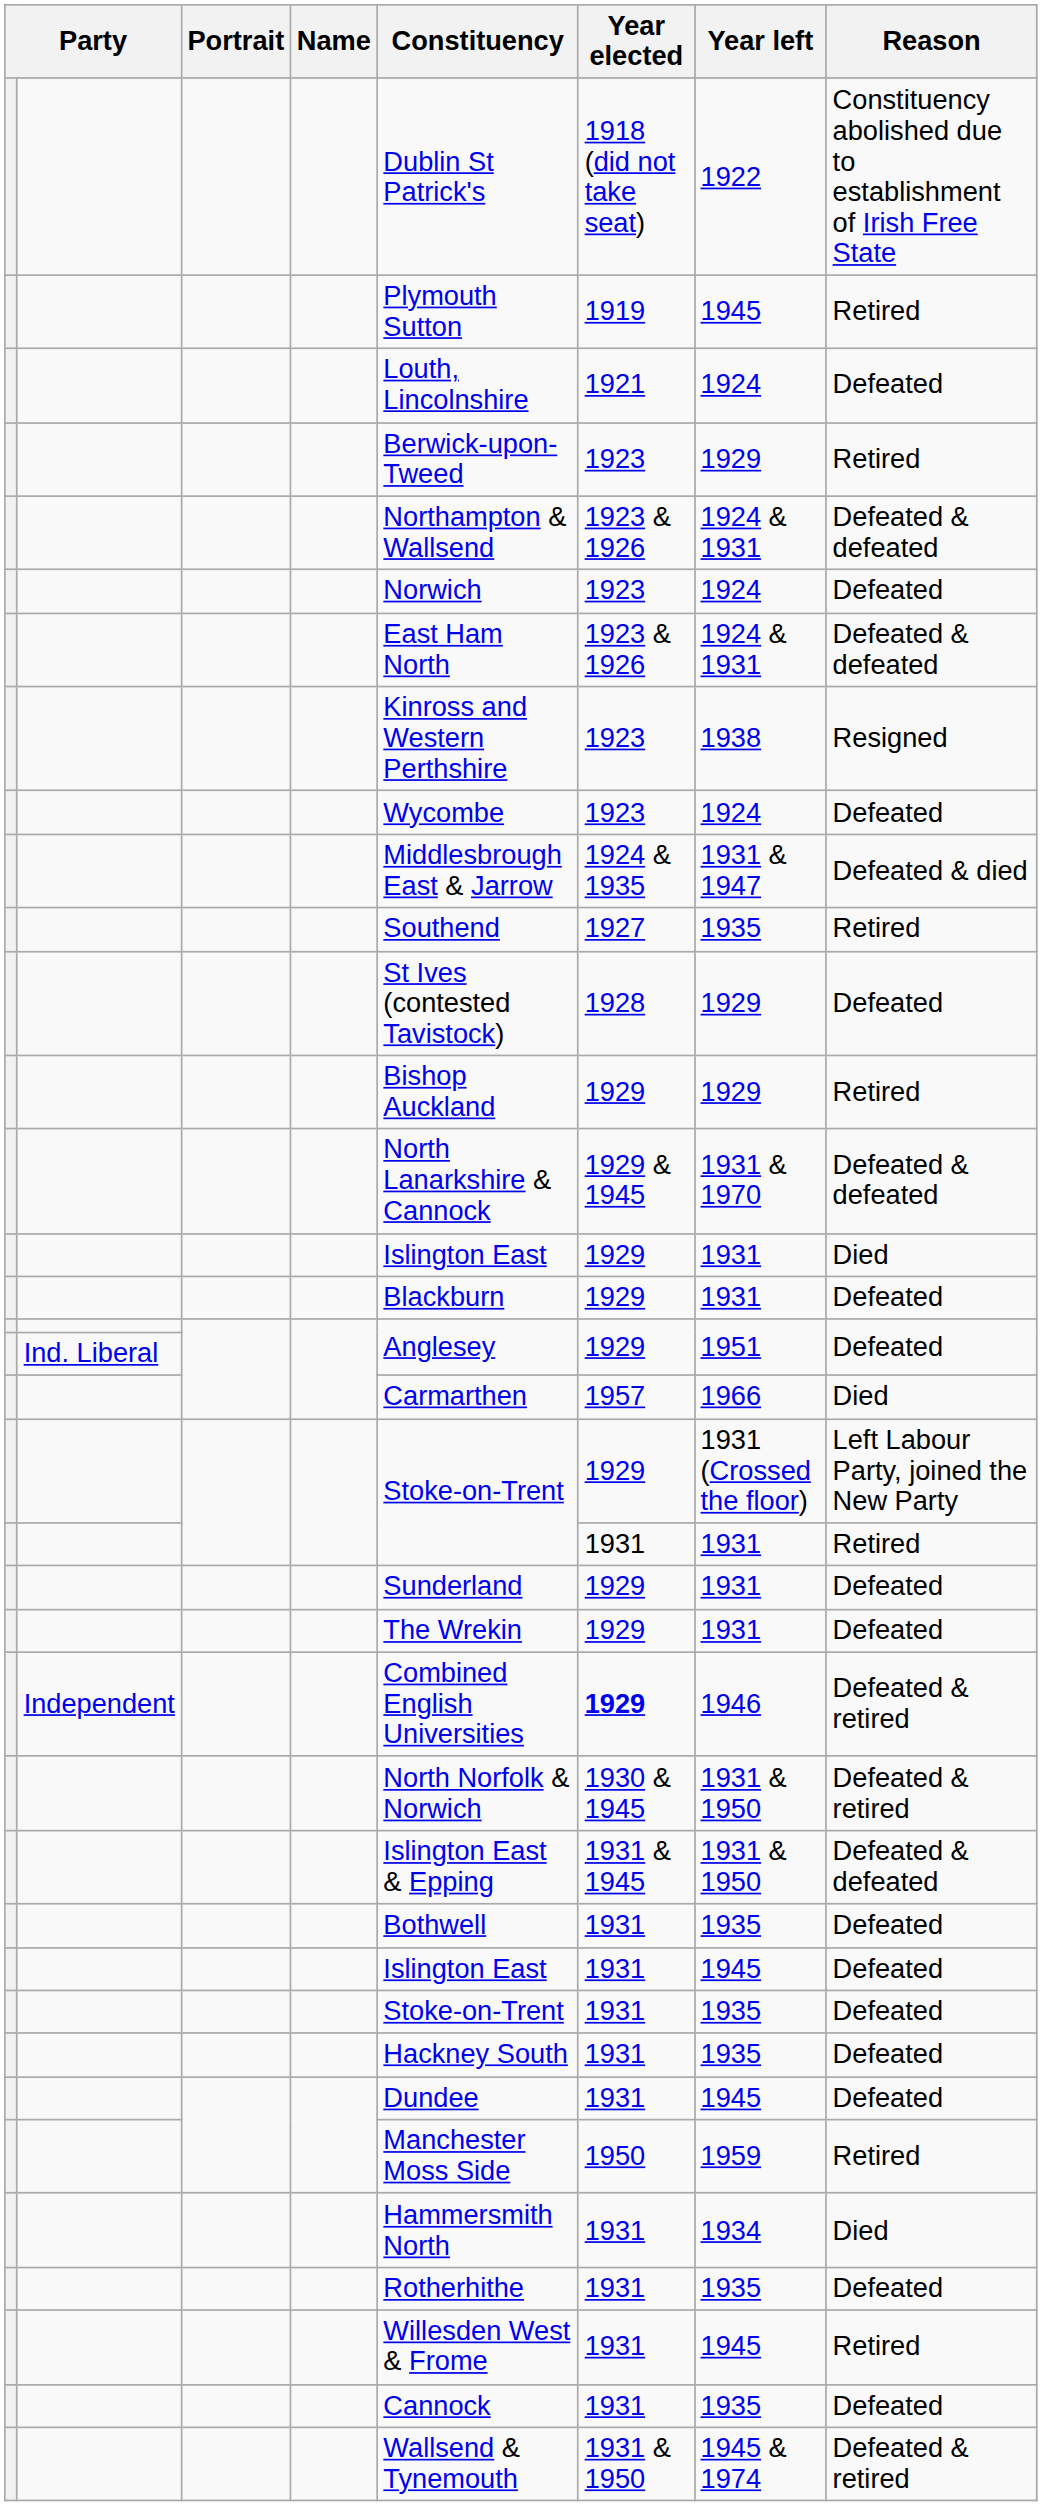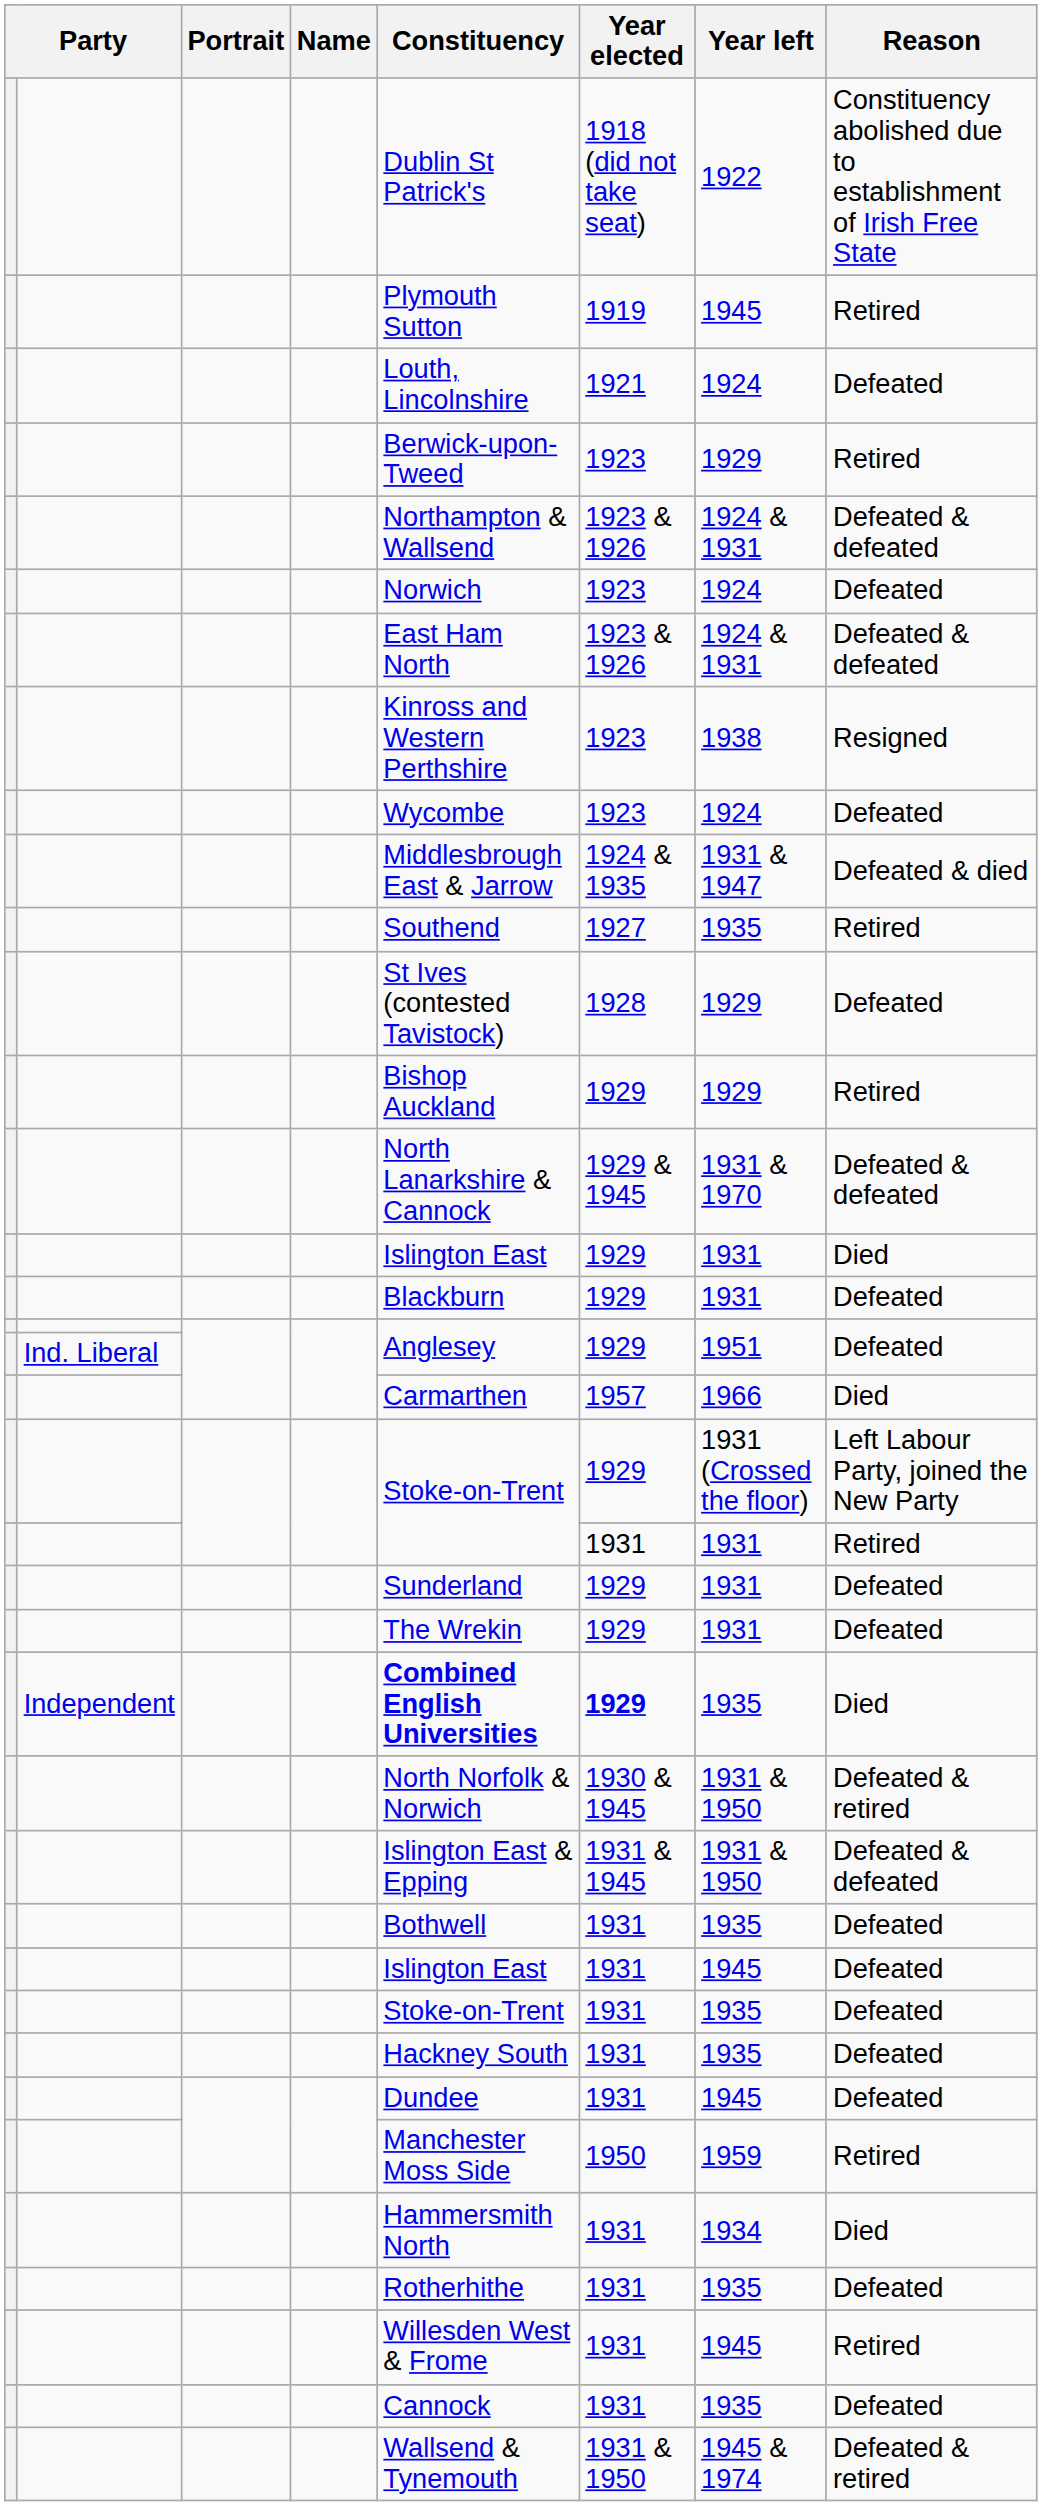(454, 1703) normal -> (460, 1703) bold
(731, 1703) 1946 -> (731, 1703) 1935
(901, 1703) Defeated & retired -> (861, 1703) Died
